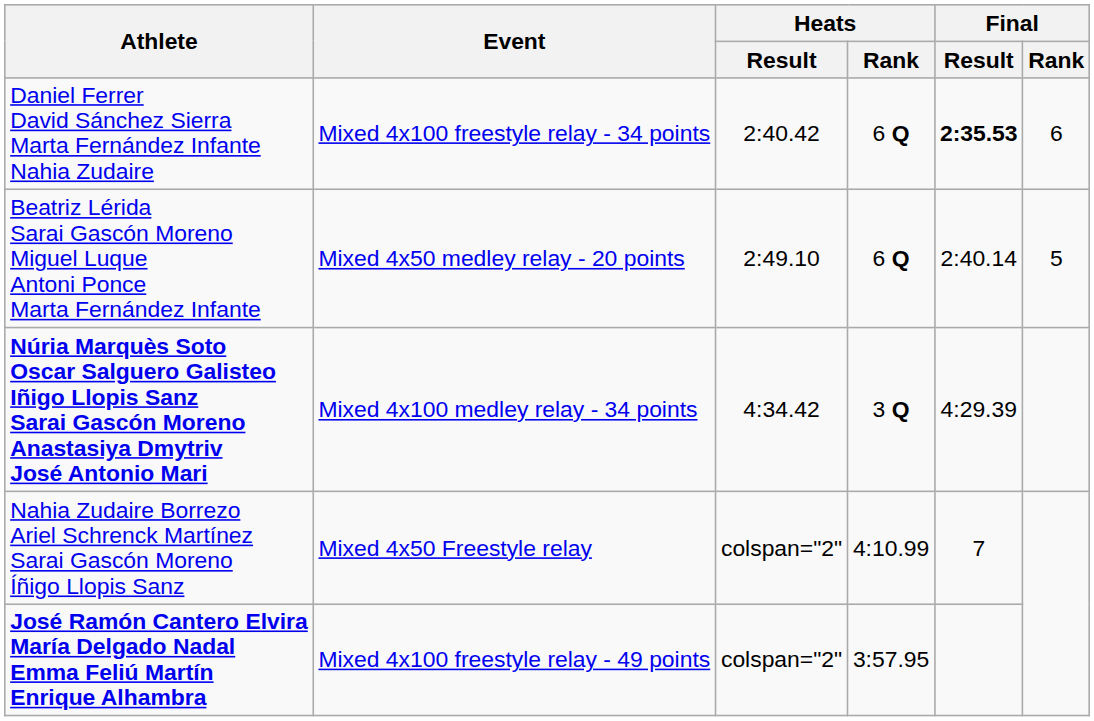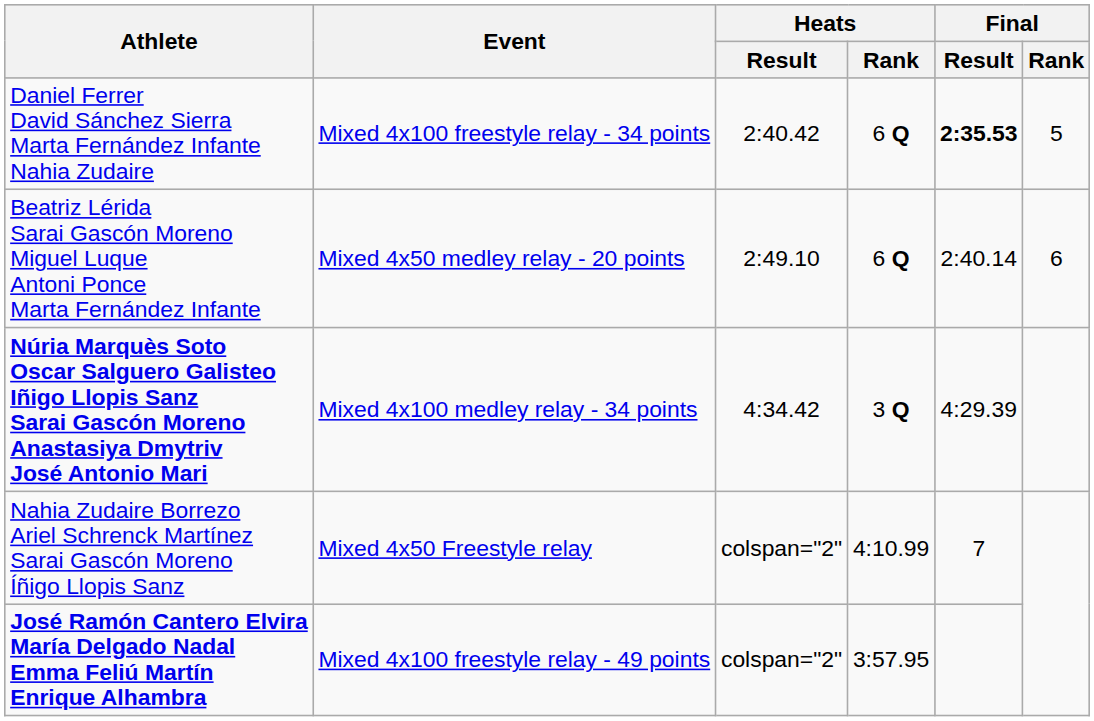(1056, 134) 6 -> (1056, 134) 5
(1056, 259) 5 -> (1056, 259) 6
